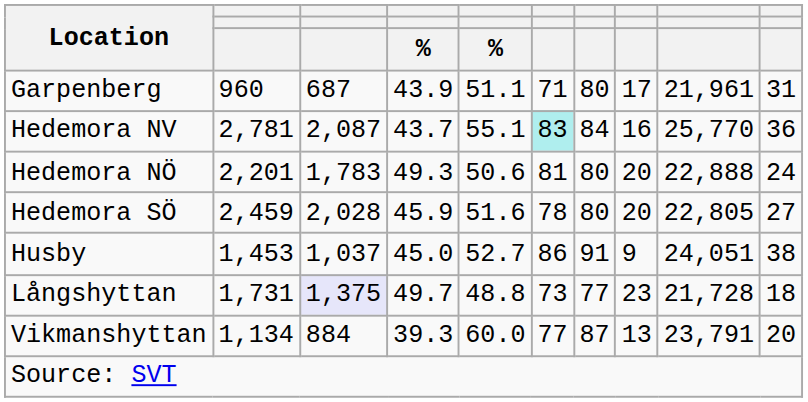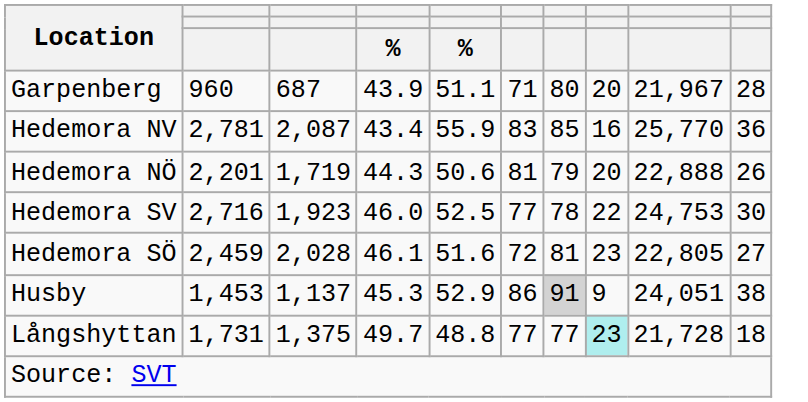(637, 90) 17 -> (607, 90) 20
(709, 90) 21,961 -> (679, 90) 21,967
(781, 90) 31 -> (751, 90) 28
(423, 131) 43.7 -> (393, 131) 43.4
(495, 131) 55.1 -> (465, 131) 55.9
(553, 131) paleturquoise background -> (522, 131) no background
(595, 131) 84 -> (565, 131) 85
(344, 172) 1,783 -> (313, 172) 1,719
(423, 172) 49.3 -> (393, 172) 44.3
(595, 172) 80 -> (565, 172) 79
(781, 172) 24 -> (751, 172) 26
+ row: (94, 213)
(423, 213) 45.9 -> (393, 254) 46.1
(553, 213) 78 -> (522, 254) 72
(595, 213) 80 -> (565, 254) 81
(637, 213) 20 -> (607, 254) 23
(344, 254) 1,037 -> (313, 295) 1,137
(423, 254) 45.0 -> (393, 295) 45.3
(495, 254) 52.7 -> (465, 295) 52.9
(595, 254) no background -> (565, 295) lightgrey background
(344, 295) lavender background -> (313, 336) no background
(553, 295) 73 -> (522, 336) 77
(637, 295) no background -> (607, 336) paleturquoise background
- row: (109, 336)
